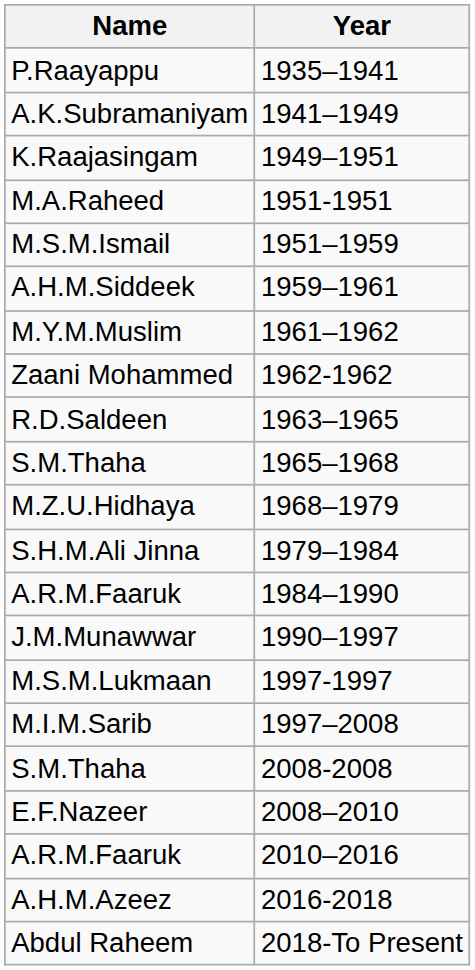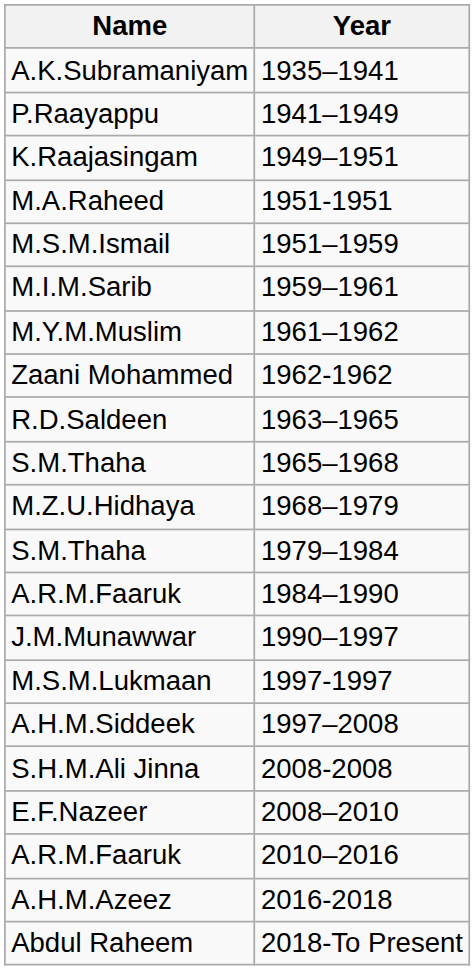(85, 69) P.Raayappu -> (130, 69) A.K.Subramaniyam
(130, 113) A.K.Subramaniyam -> (85, 113) P.Raayappu
(103, 288) A.H.M.Siddeek -> (82, 288) M.I.M.Sarib
(105, 550) S.H.M.Ali Jinna -> (79, 550) S.M.Thaha
(82, 724) M.I.M.Sarib -> (103, 724) A.H.M.Siddeek
(79, 768) S.M.Thaha -> (105, 768) S.H.M.Ali Jinna
